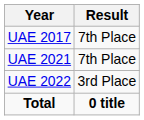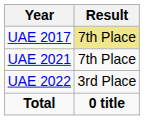(107, 37) no background -> (107, 37) khaki background
